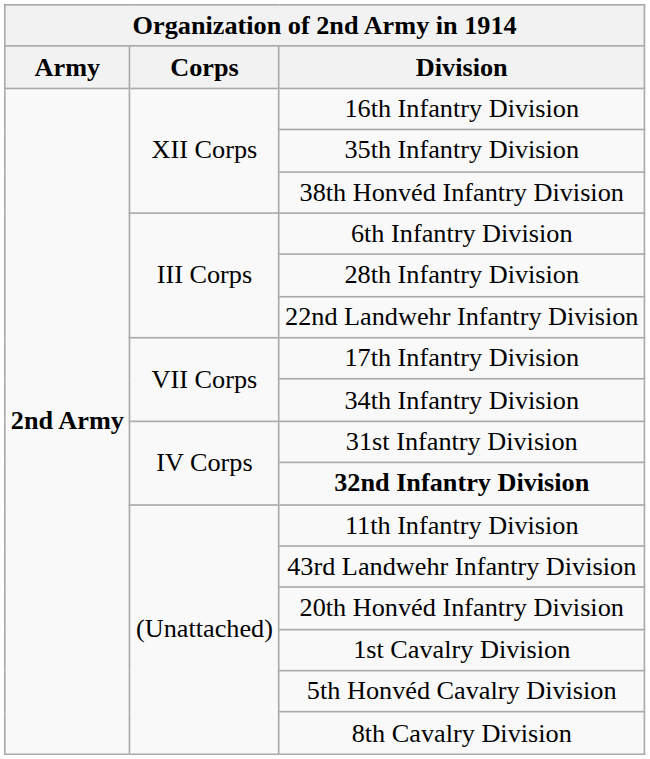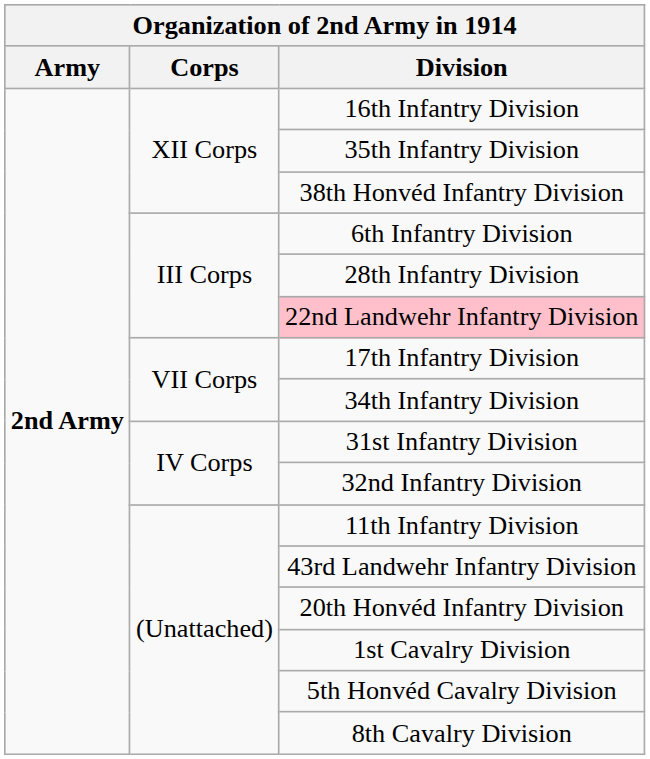(462, 316) no background -> (462, 316) pink background
(462, 483) bold -> (462, 483) normal
